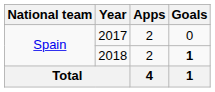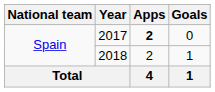(149, 35) normal -> (149, 35) bold
(190, 55) bold -> (190, 55) normal
